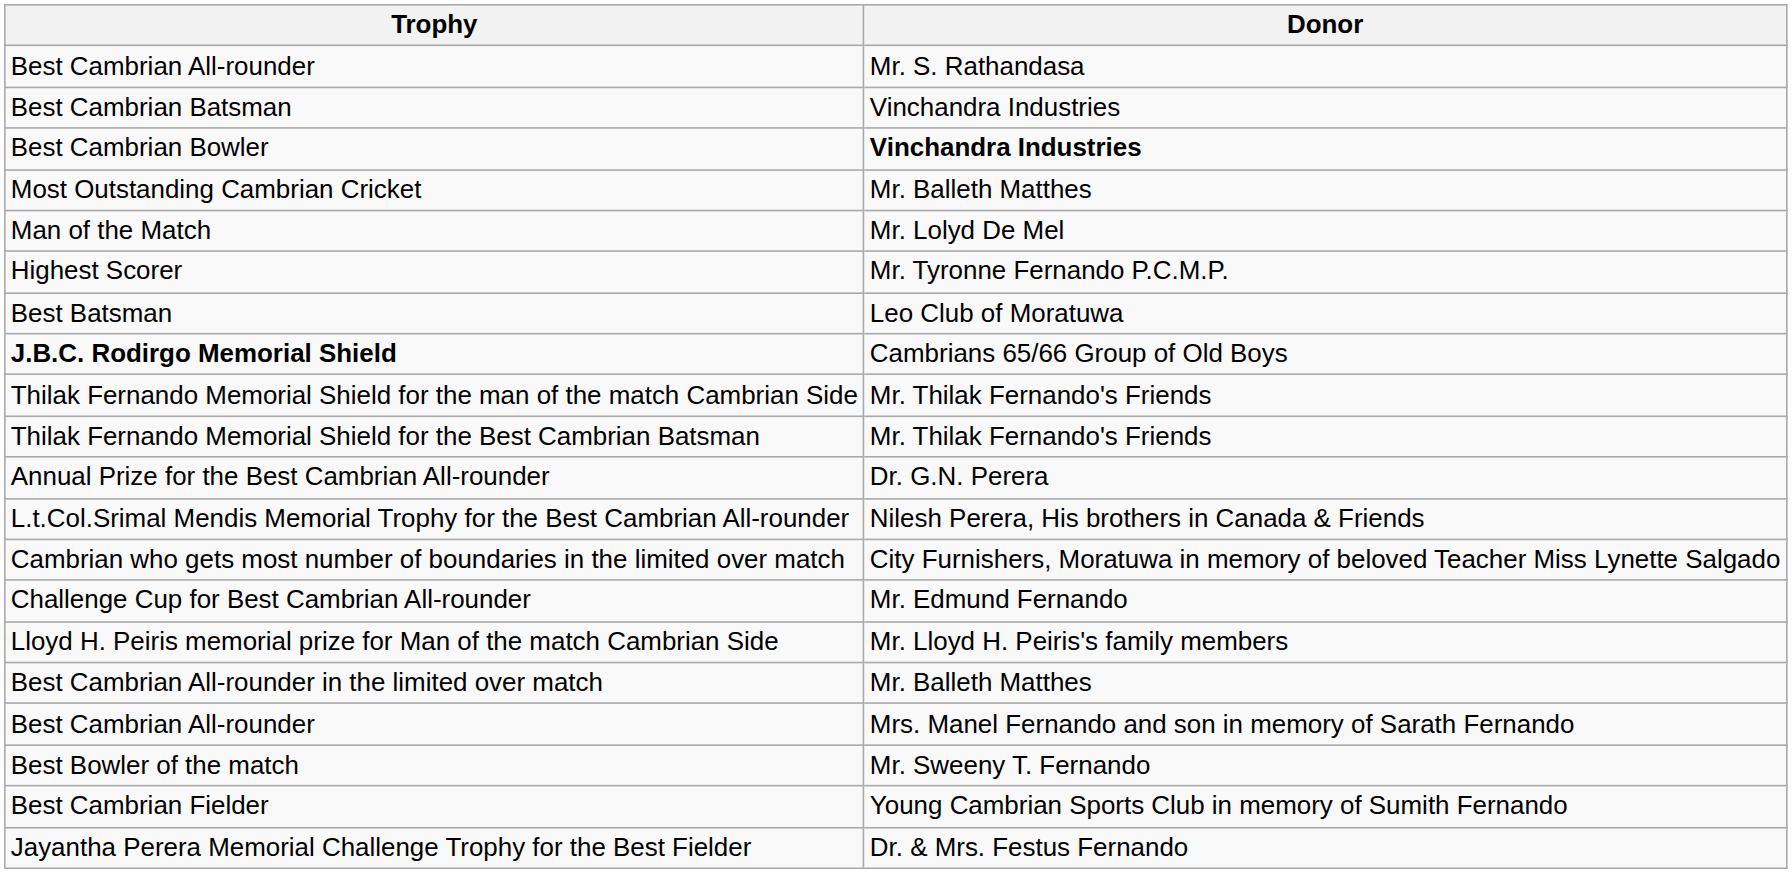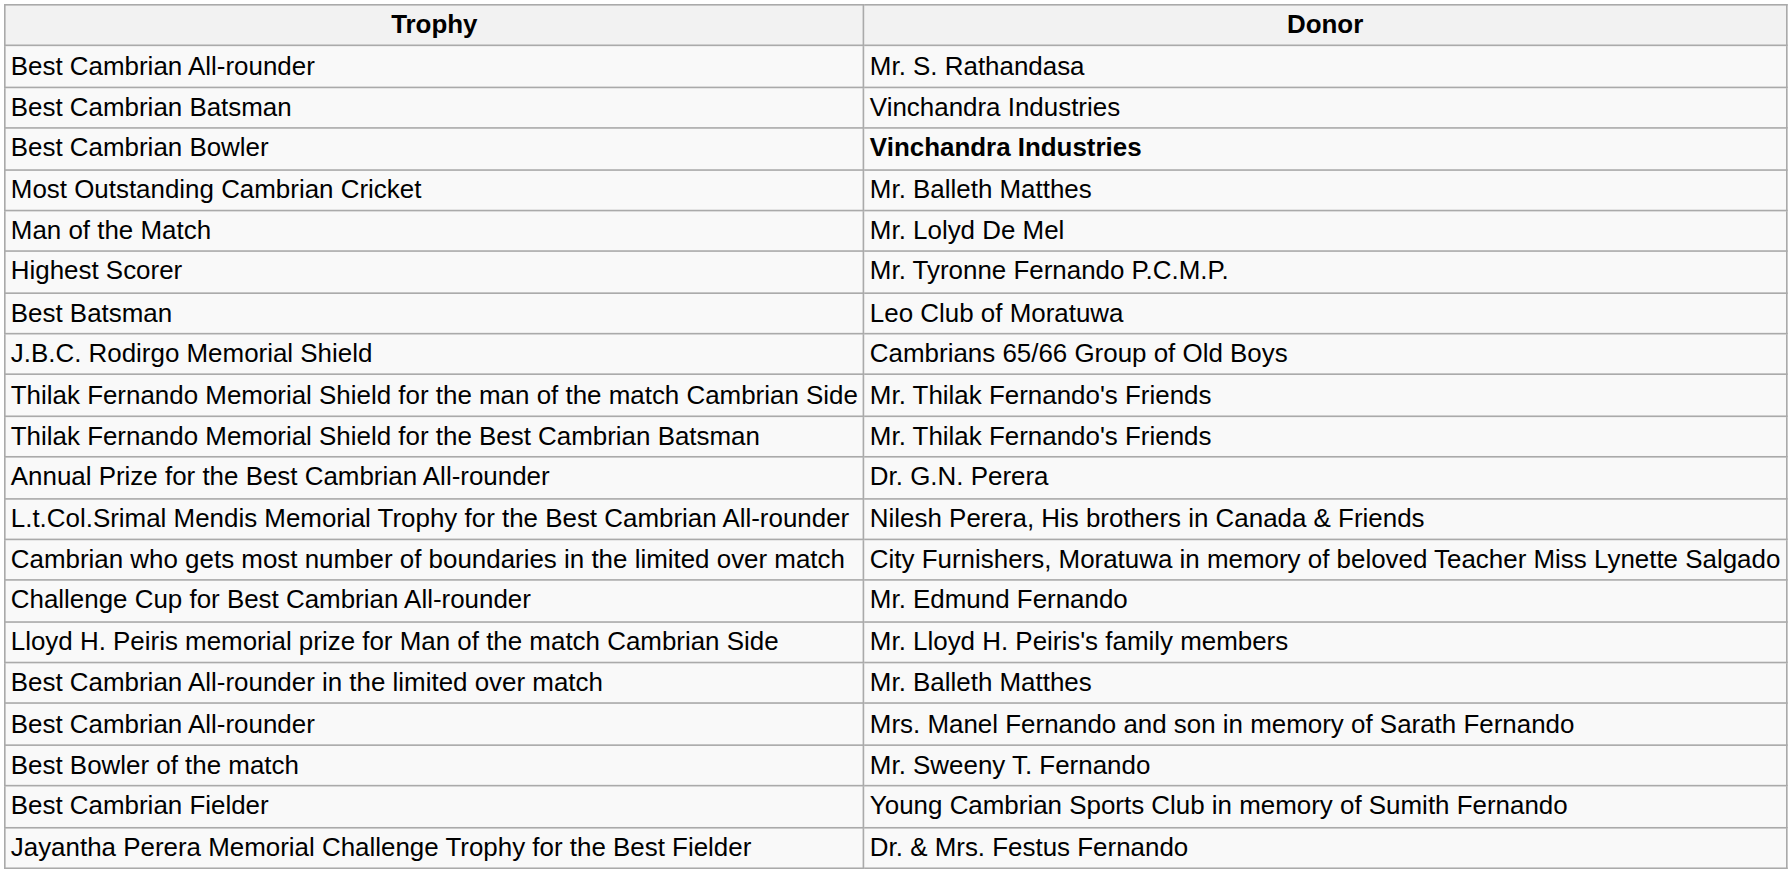(204, 353) bold -> (192, 353) normal
